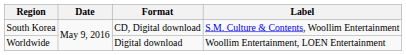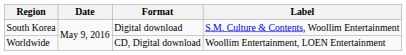(157, 27) CD, Digital download -> (148, 27) Digital download
(148, 43) Digital download -> (157, 43) CD, Digital download
